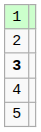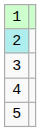(17, 41) no background -> (17, 41) paleturquoise background
(17, 65) bold -> (17, 65) normal
